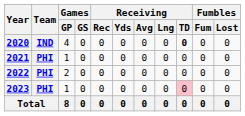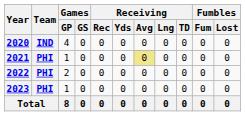(184, 42) bold -> (184, 42) normal
(144, 58) no background -> (144, 58) khaki background
(184, 88) pink background -> (184, 88) no background
